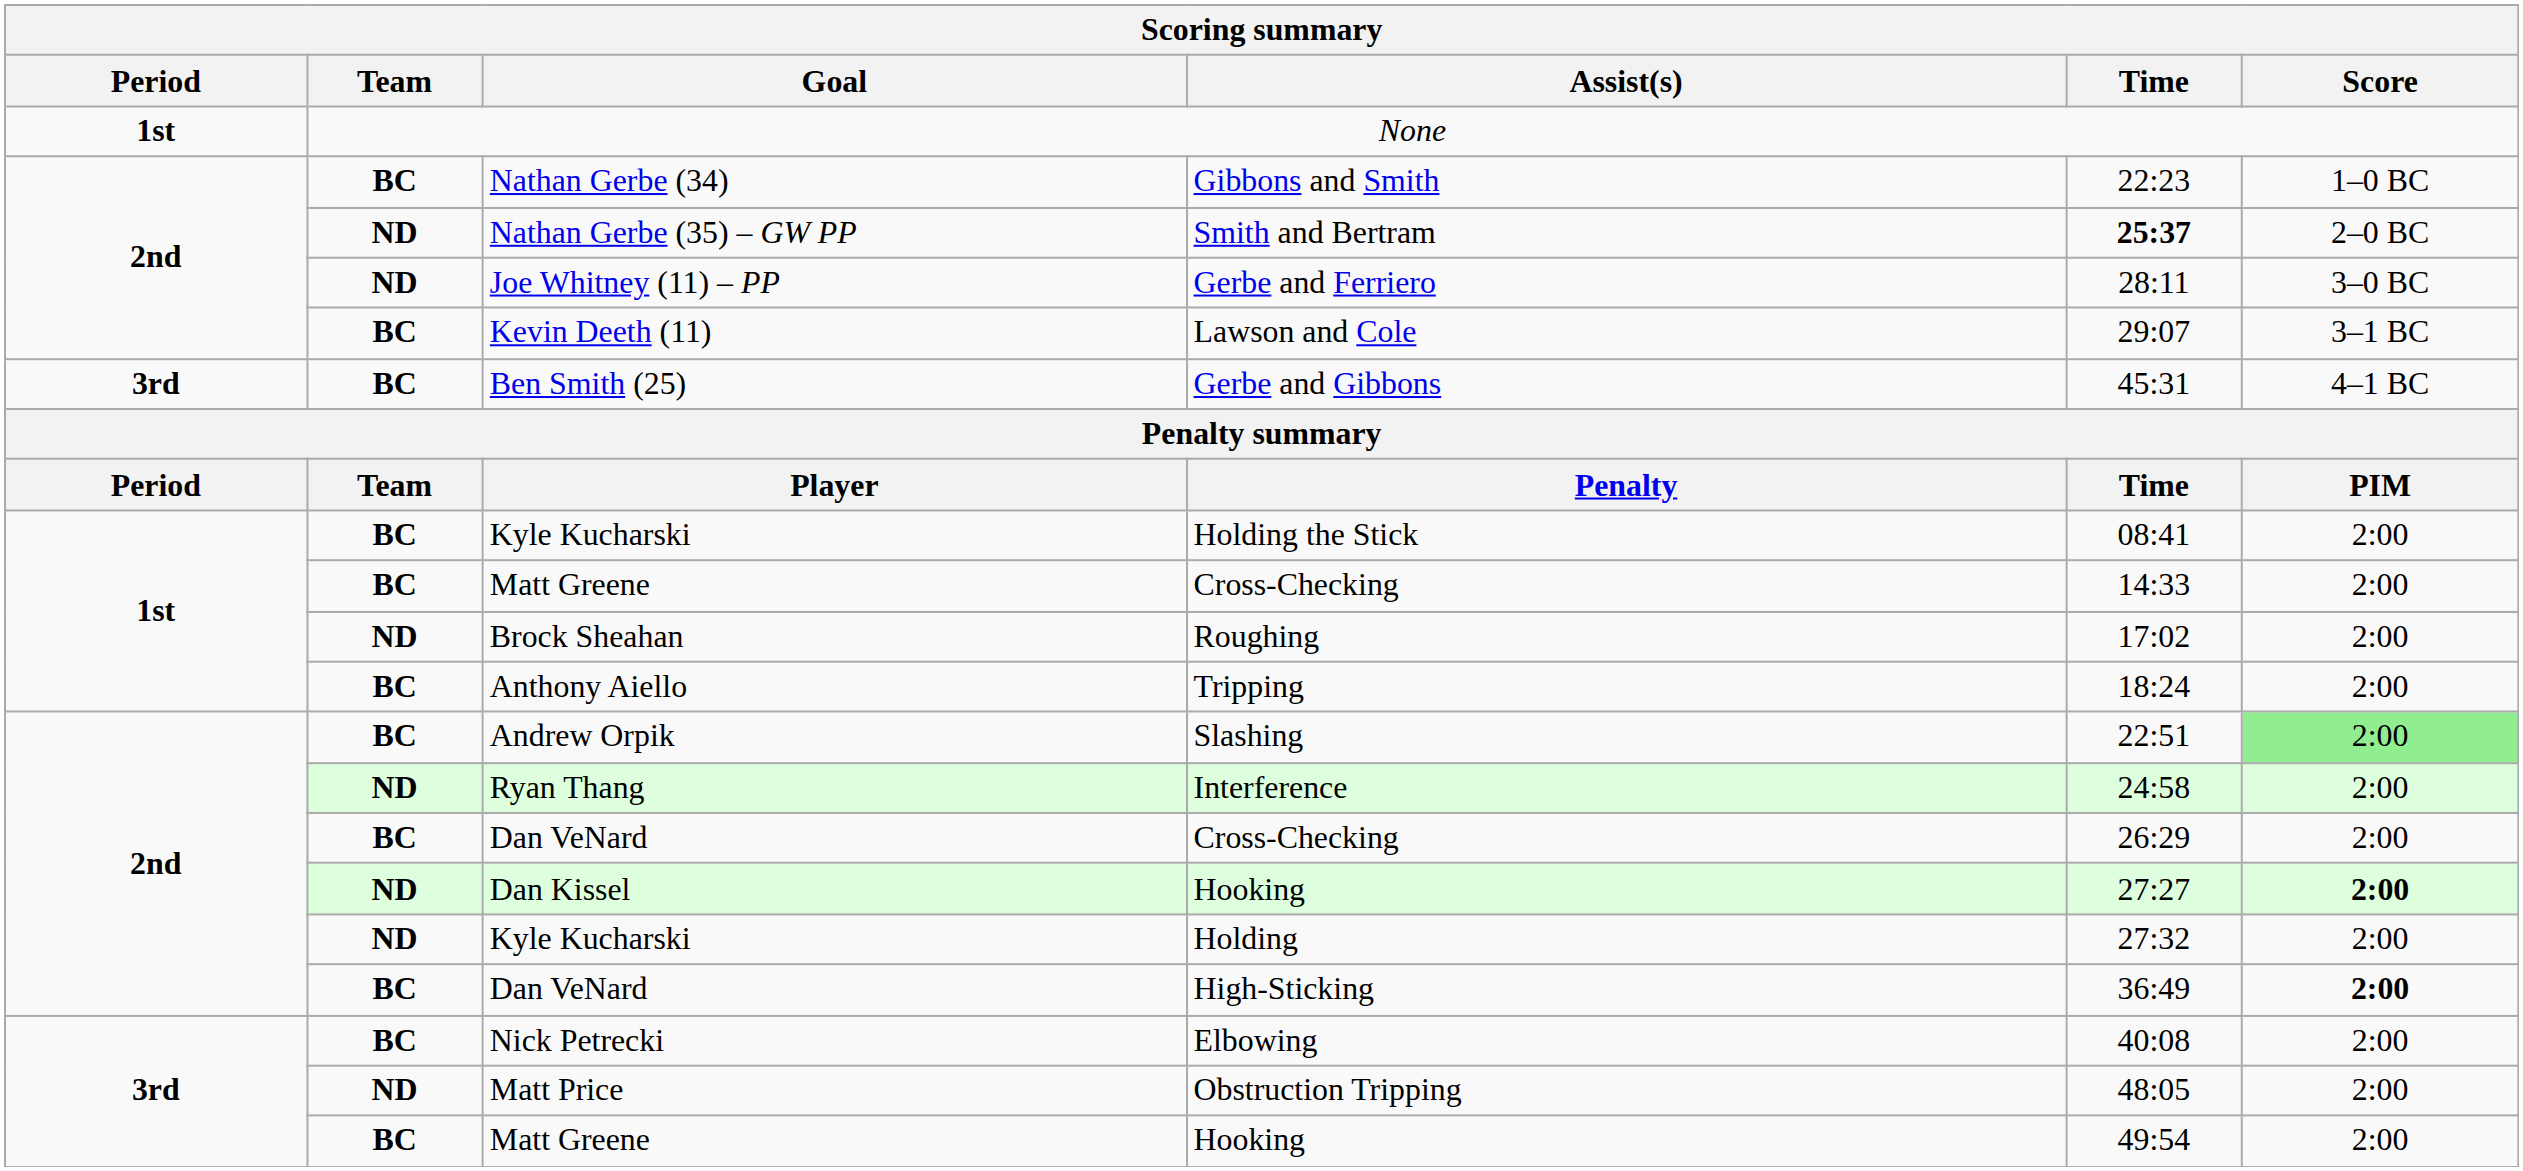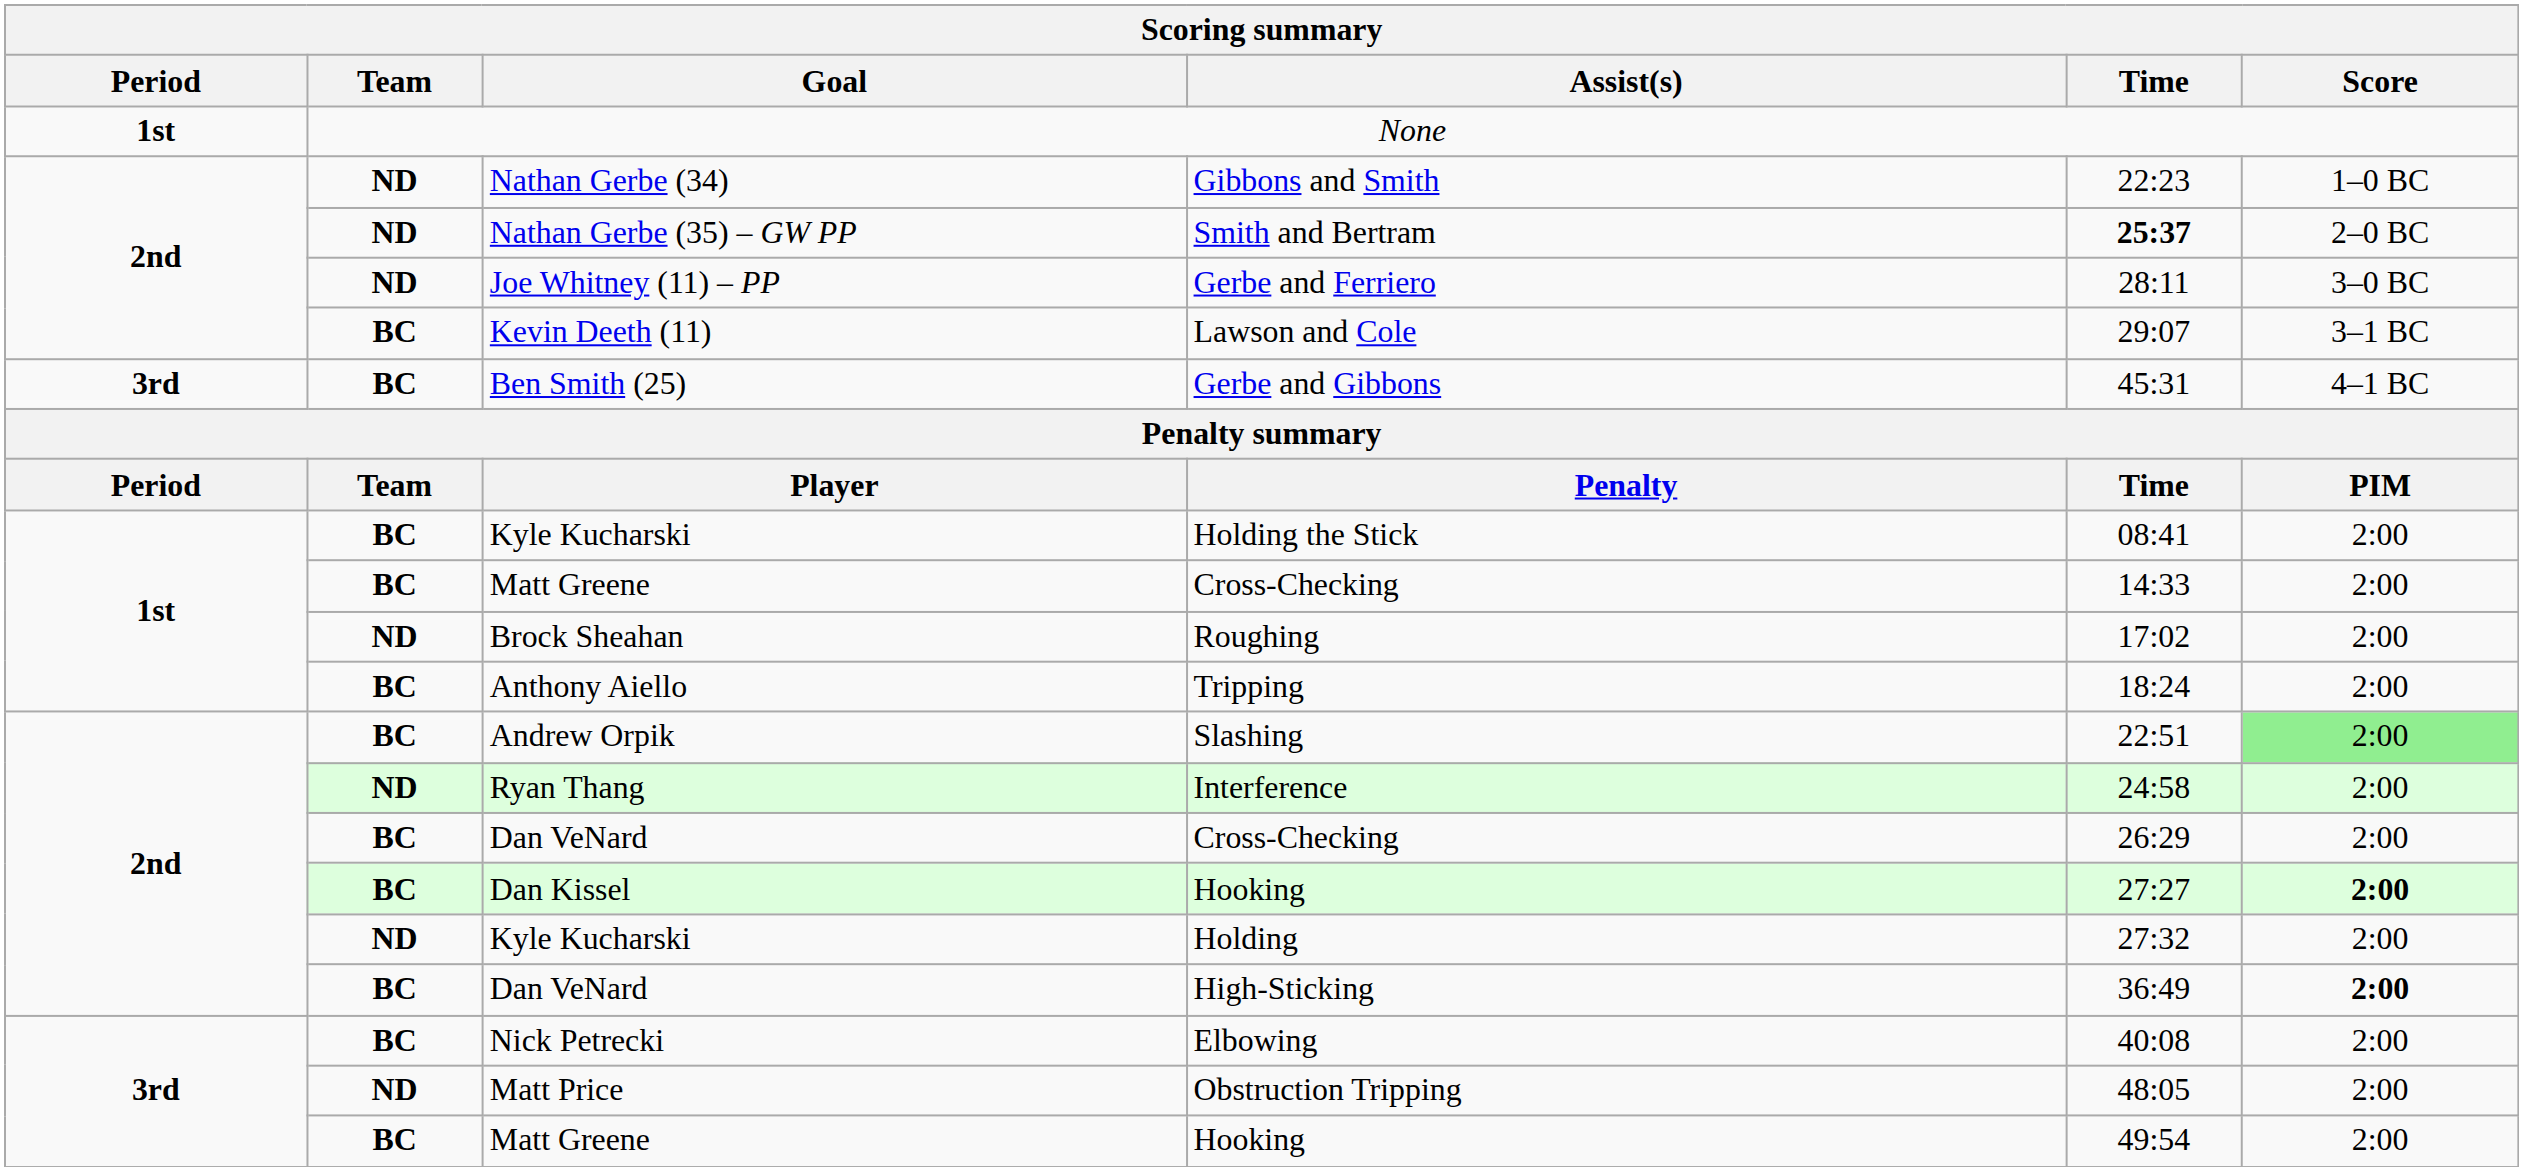(395, 181) BC -> (395, 181) ND
(395, 888) ND -> (395, 888) BC
